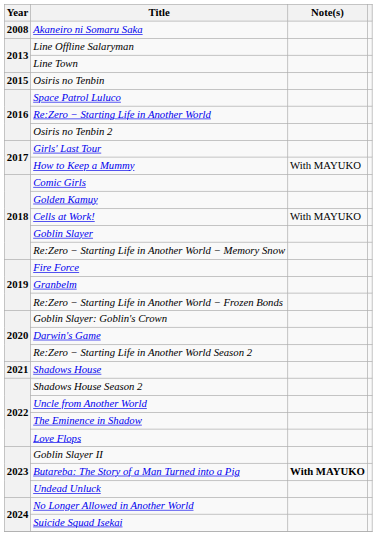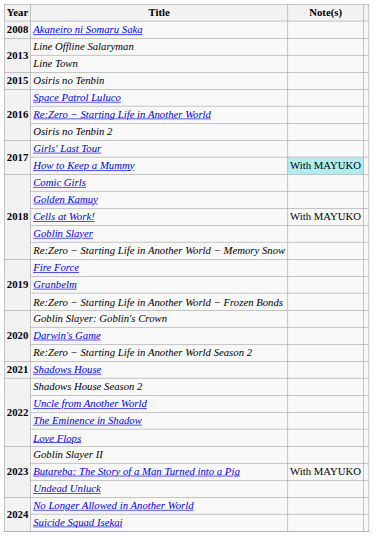(326, 166) no background -> (326, 166) paleturquoise background
(328, 472) bold -> (326, 472) normal
